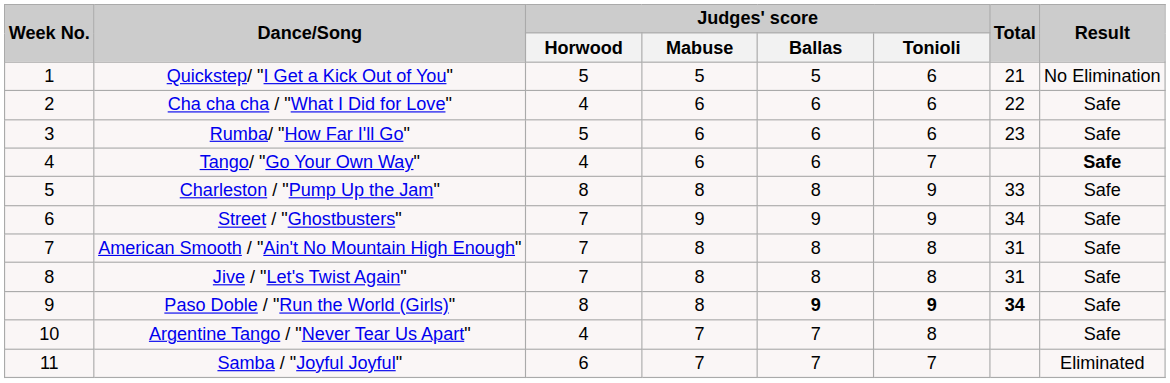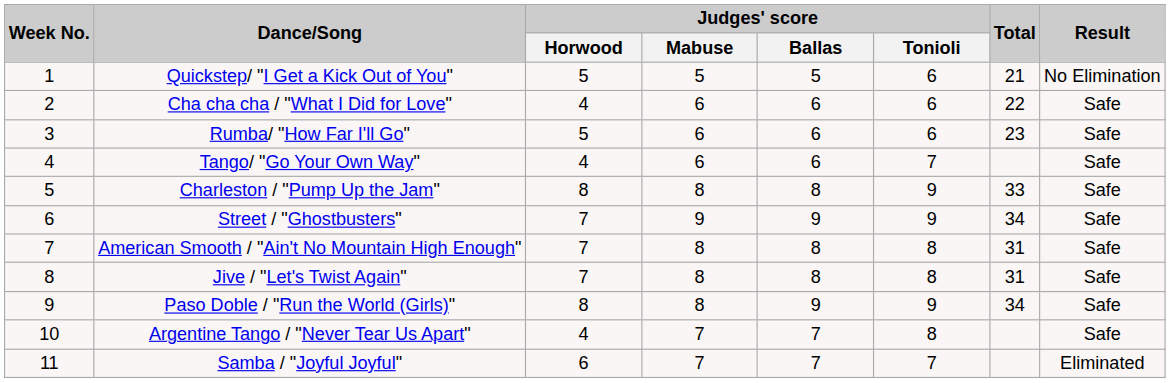(1102, 162) bold -> (1102, 162) normal
(816, 305) bold -> (816, 305) normal
(932, 305) bold -> (932, 305) normal
(1015, 305) bold -> (1015, 305) normal
